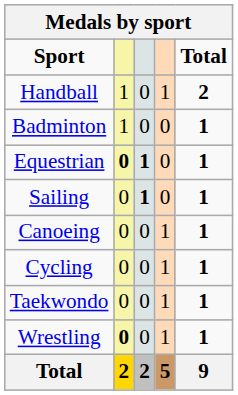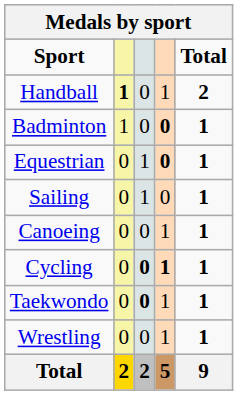(124, 91) normal -> (124, 91) bold
(165, 126) normal -> (165, 126) bold
(124, 161) bold -> (124, 161) normal
(144, 161) bold -> (144, 161) normal
(165, 161) normal -> (165, 161) bold
(144, 196) bold -> (144, 196) normal
(144, 266) normal -> (144, 266) bold
(165, 266) normal -> (165, 266) bold
(144, 301) normal -> (144, 301) bold
(124, 336) bold -> (124, 336) normal
